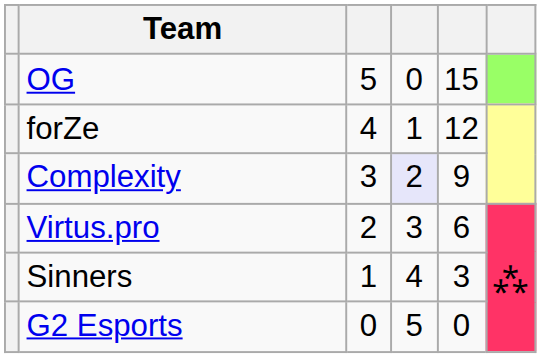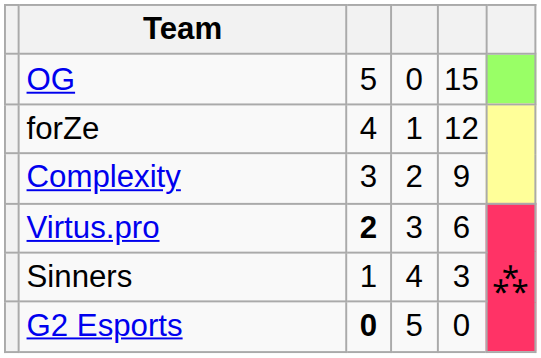(414, 177) lavender background -> (414, 177) no background
(369, 227) normal -> (369, 227) bold
(369, 326) normal -> (369, 326) bold
